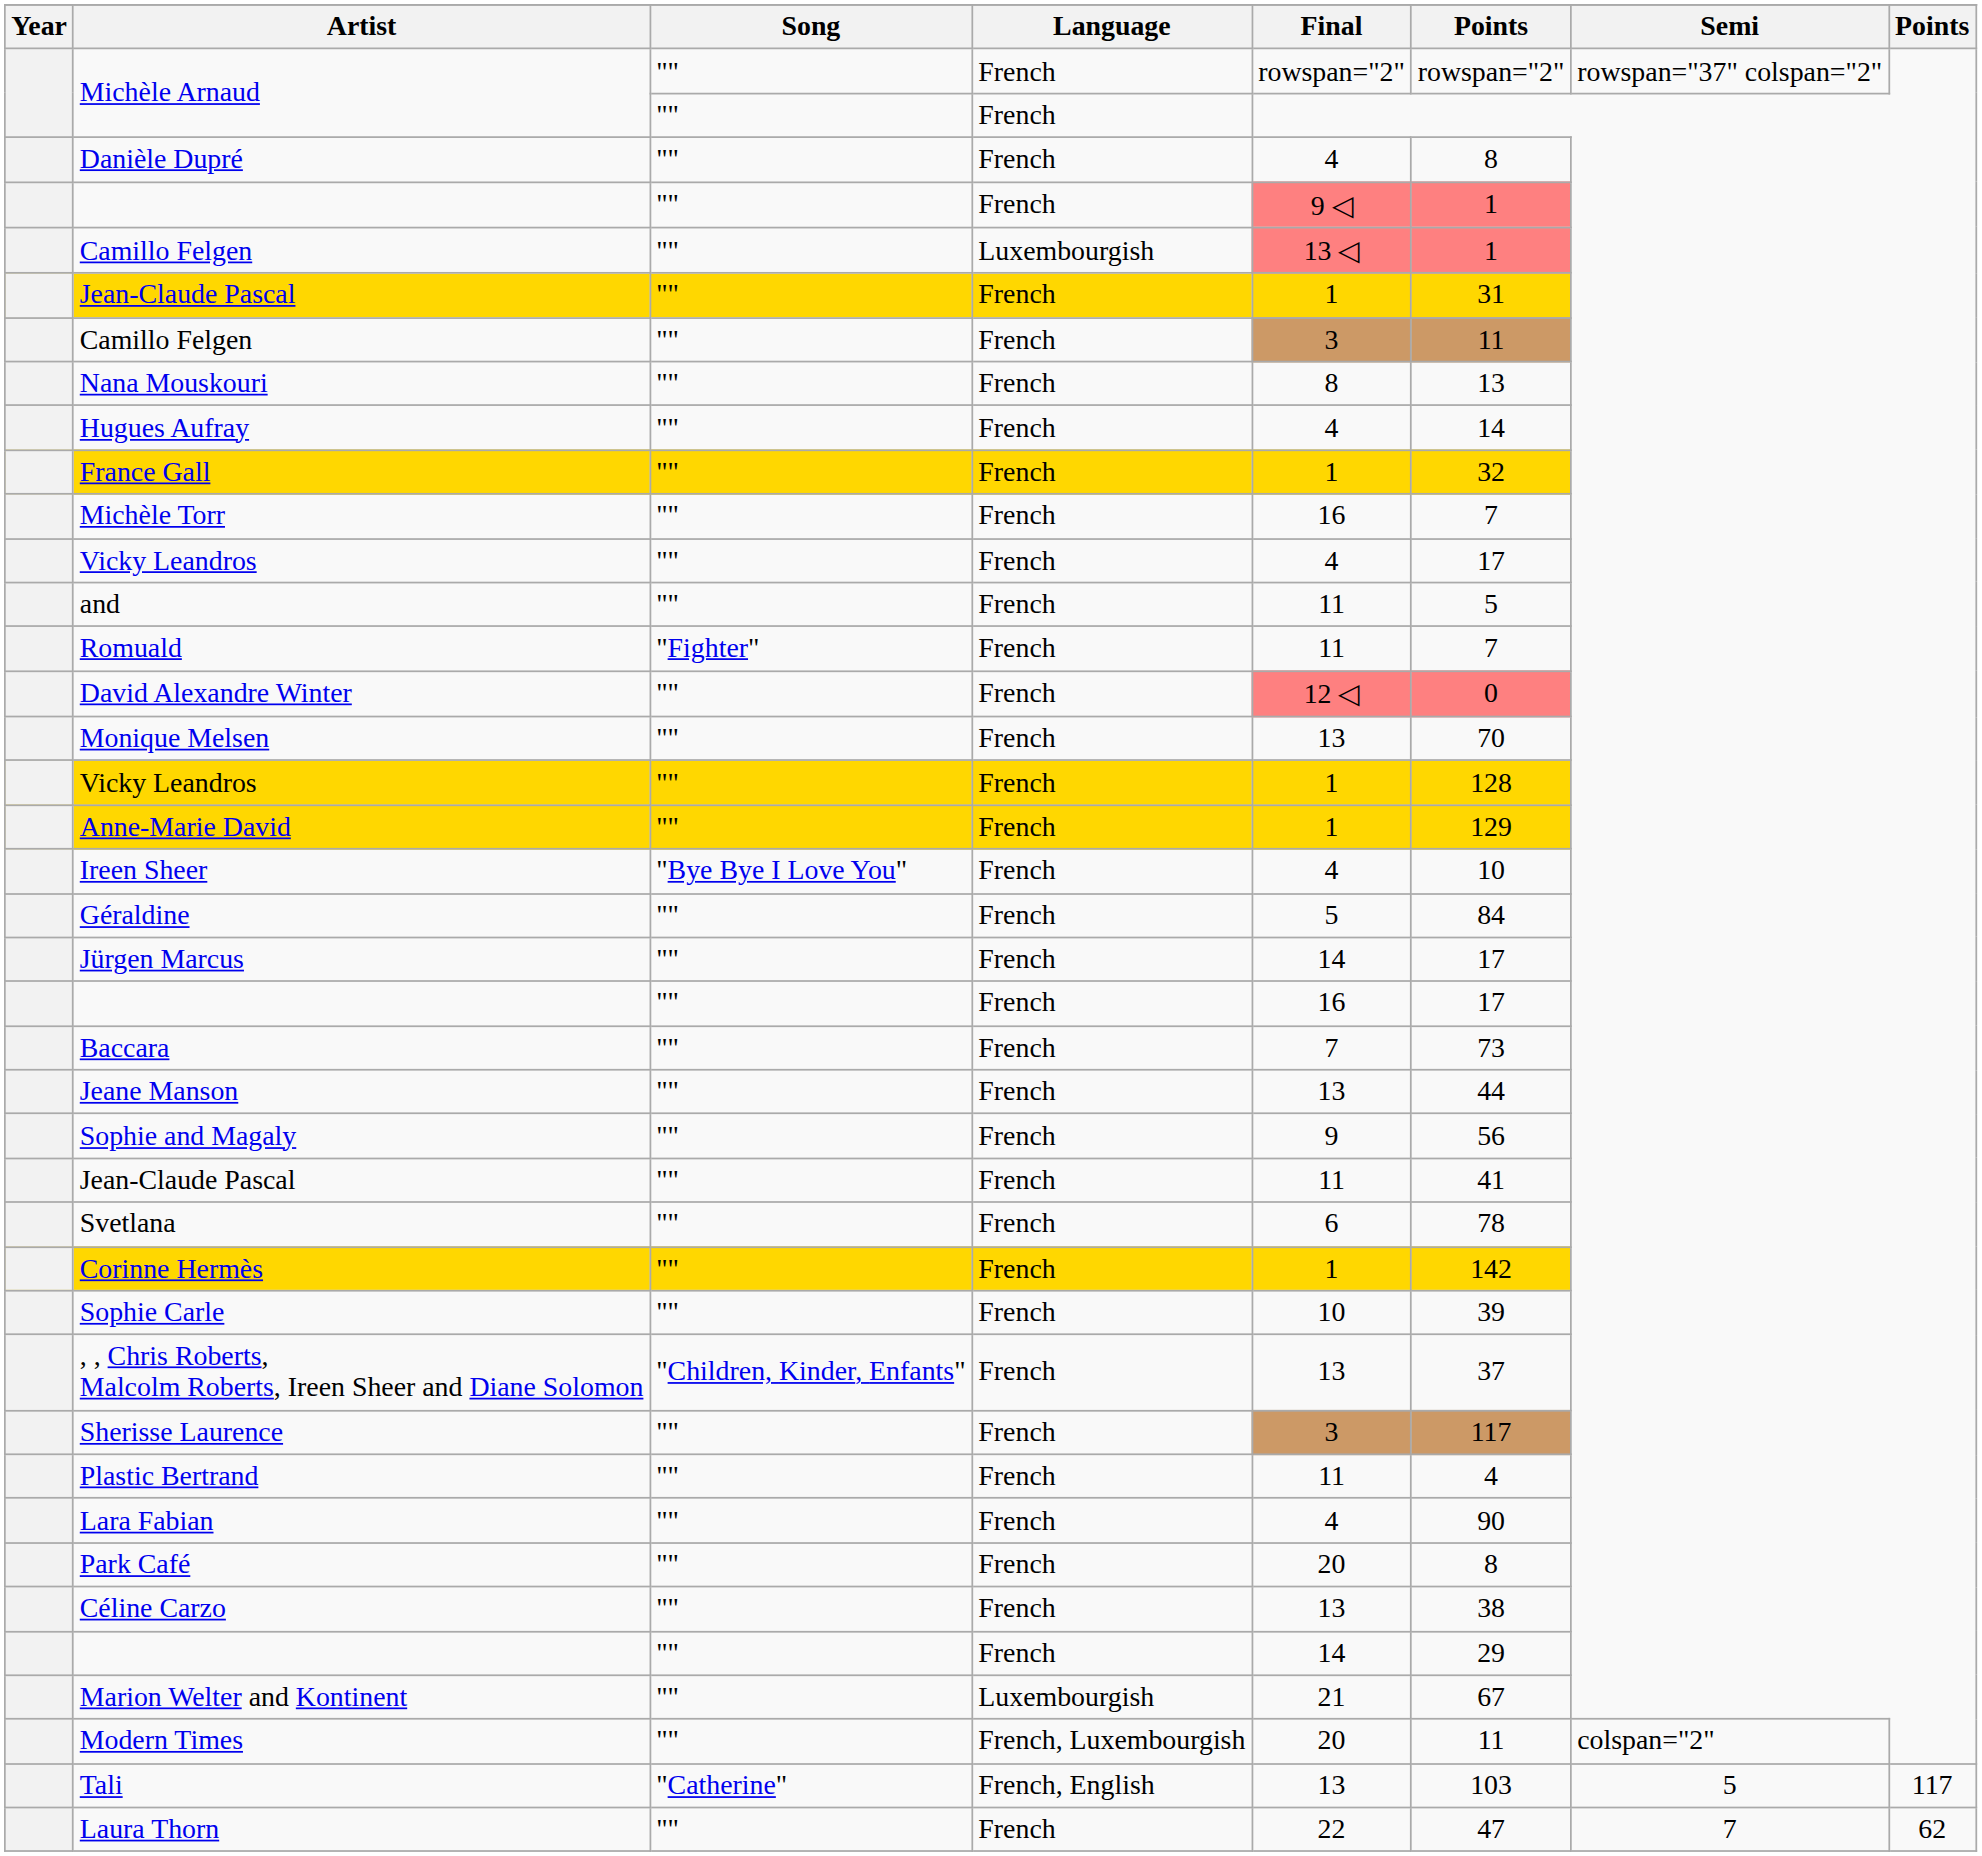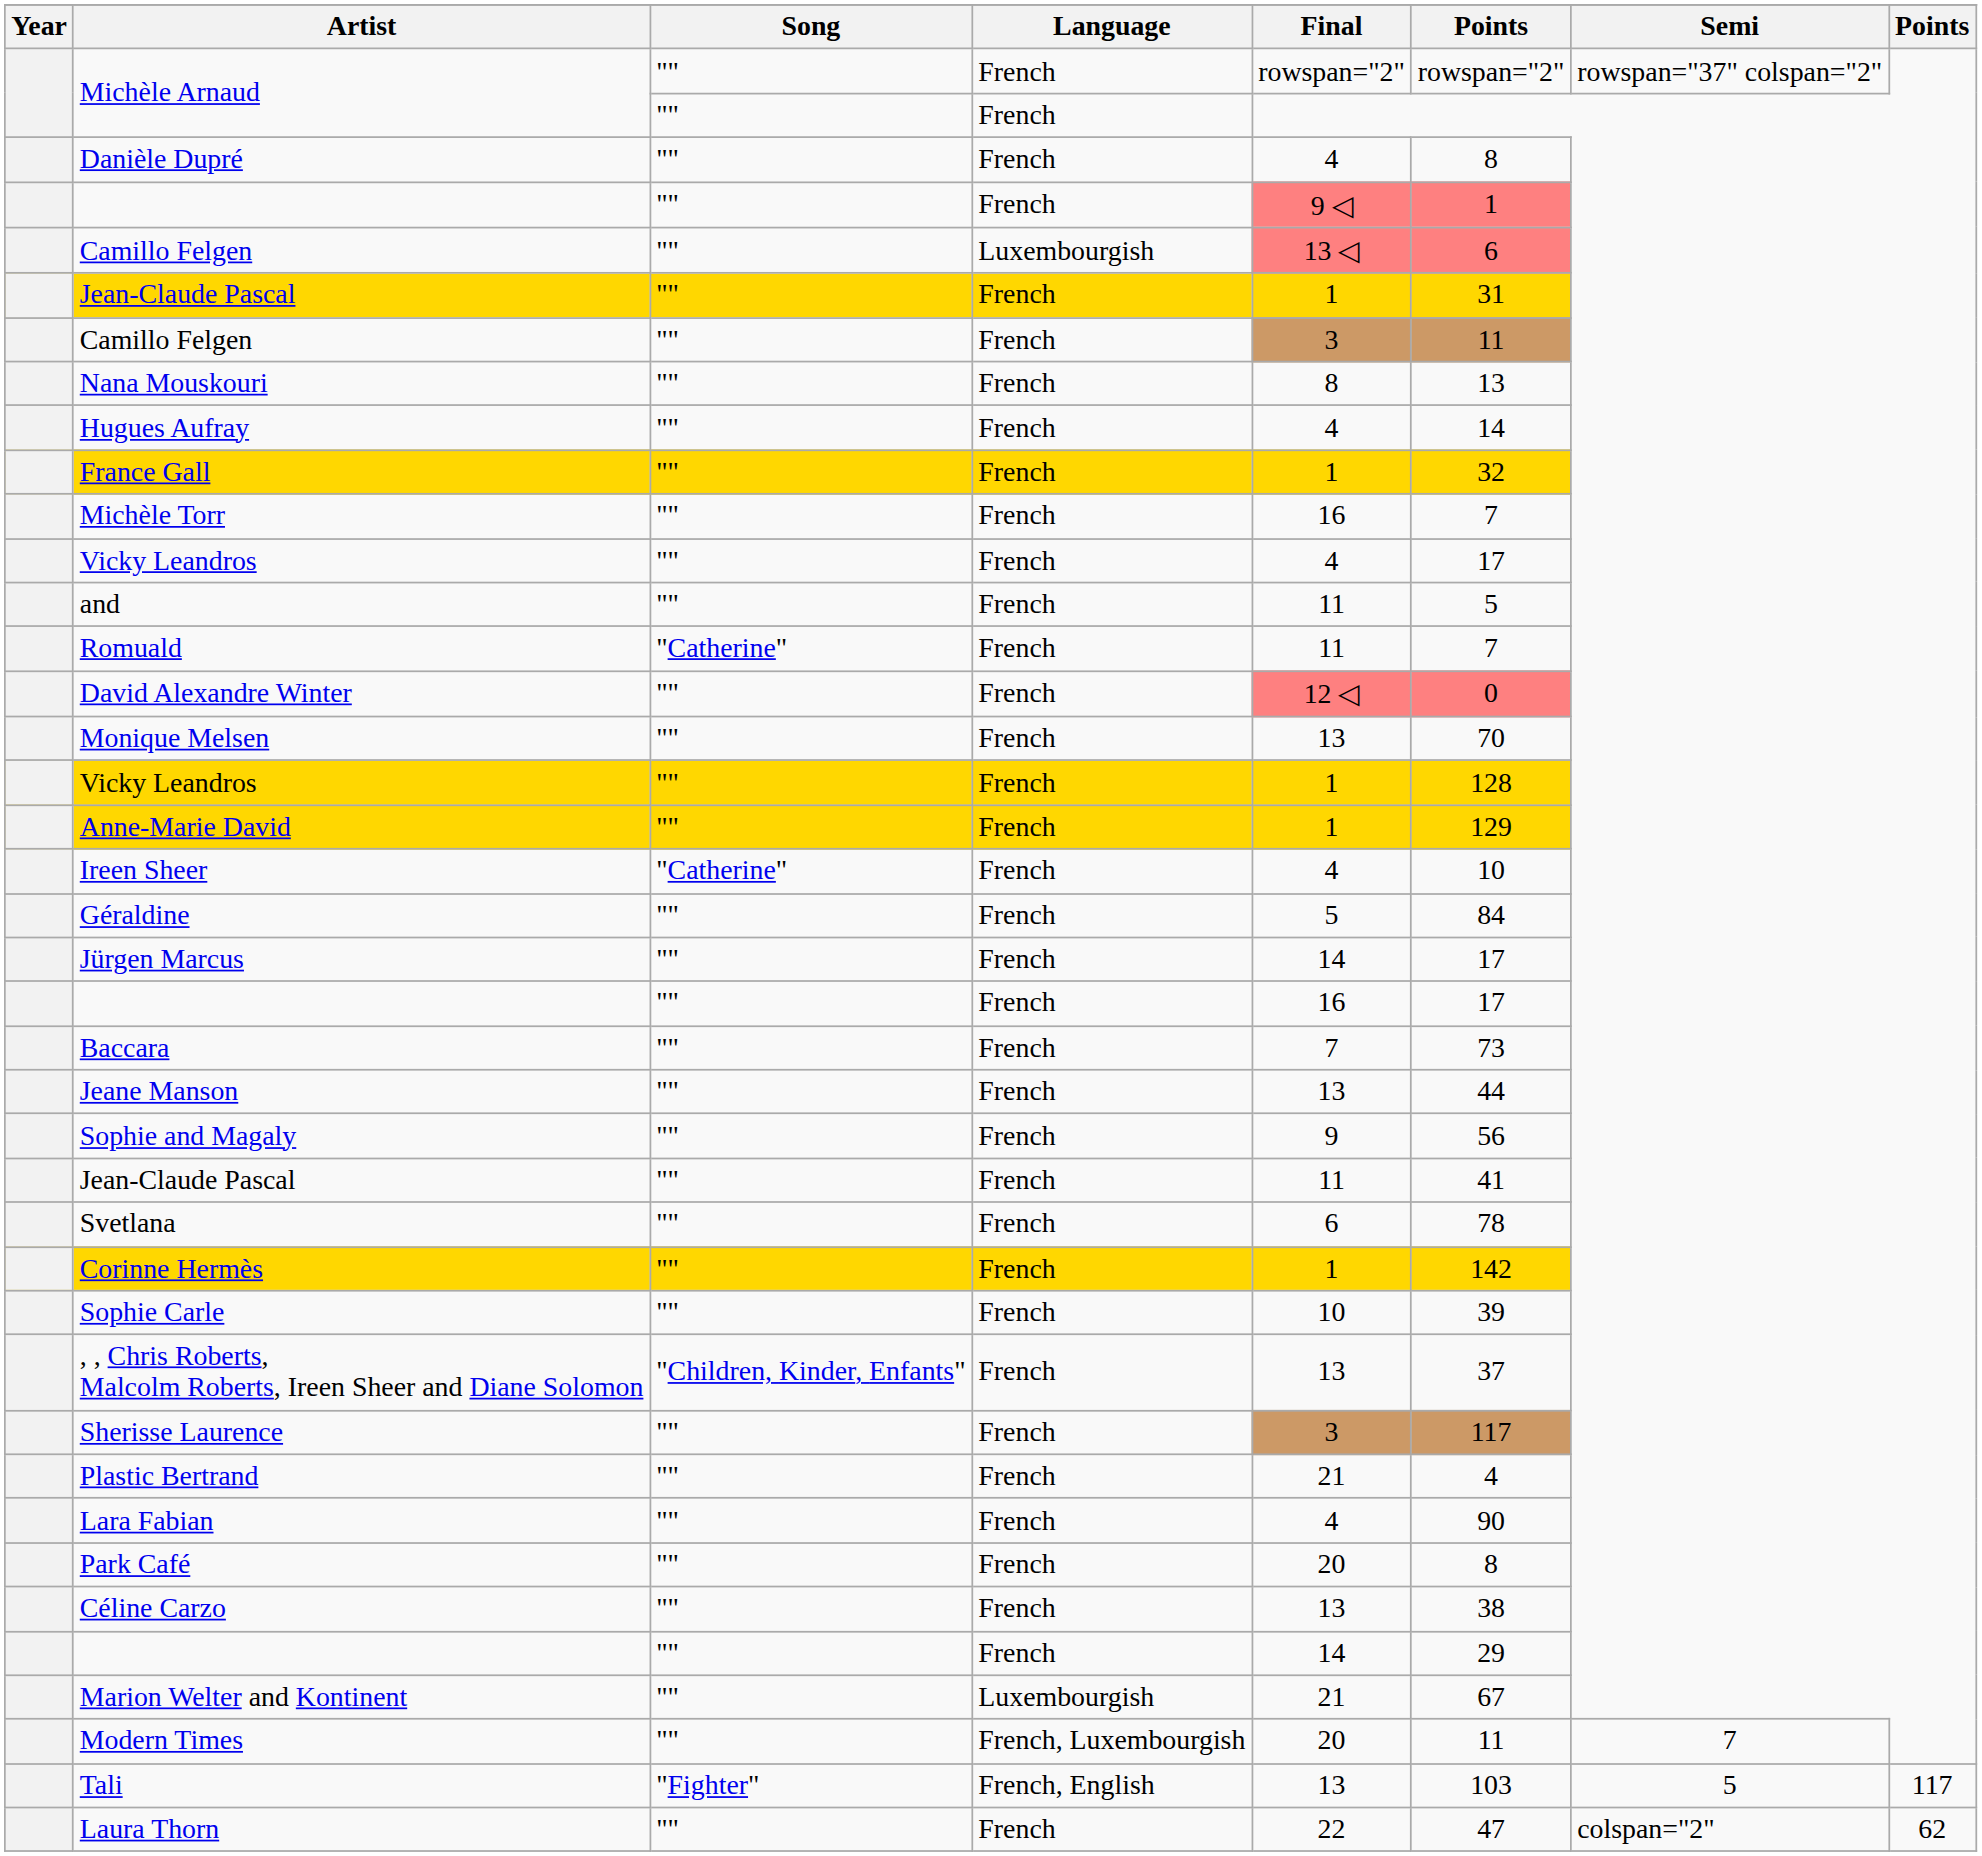(1491, 249) 1 -> (1491, 249) 6
(708, 648) "Fighter" -> (722, 648) "Catherine"
(782, 870) "Bye Bye I Love You" -> (722, 870) "Catherine"
(1332, 1475) 11 -> (1332, 1475) 21
(1646, 1740) colspan="2" -> (1730, 1740) 7
(722, 1785) "Catherine" -> (708, 1785) "Fighter"
(1730, 1829) 7 -> (1646, 1829) colspan="2"
